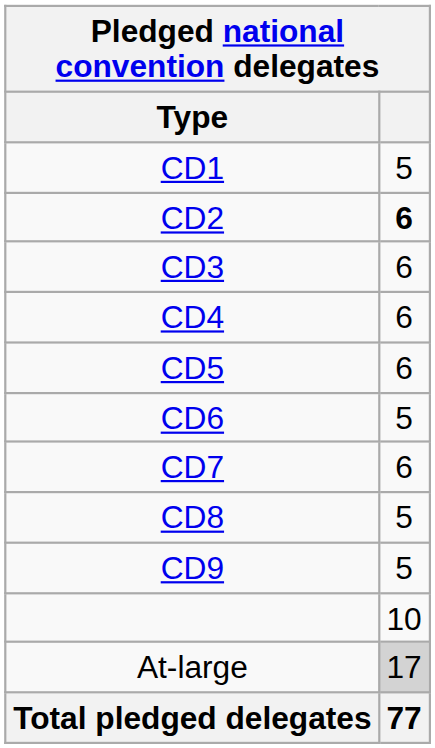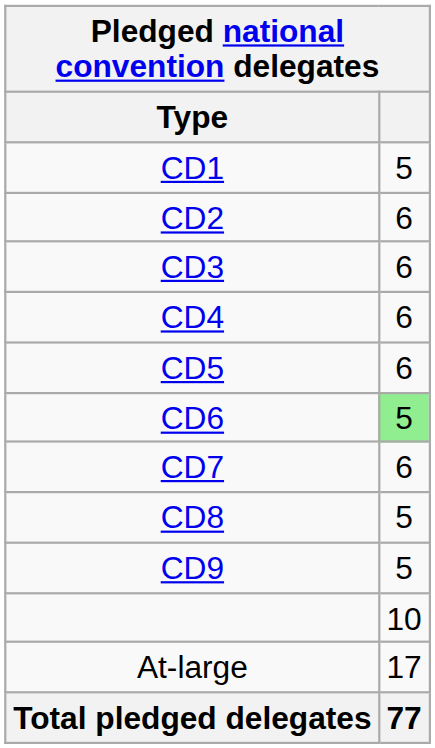(404, 217) bold -> (404, 217) normal
(404, 417) no background -> (404, 417) lightgreen background
(404, 668) lightgrey background -> (404, 668) no background
